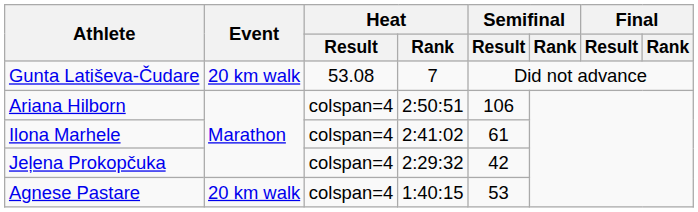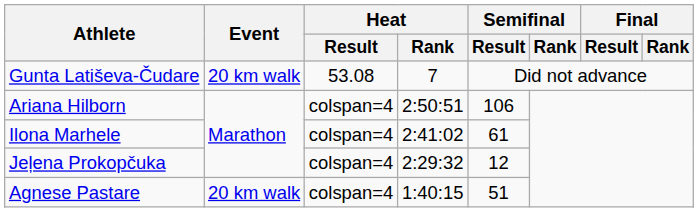(499, 164) 42 -> (499, 164) 12
(499, 193) 53 -> (499, 193) 51
